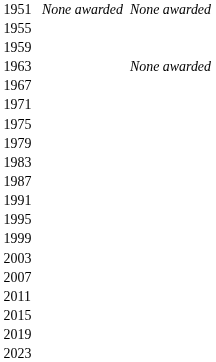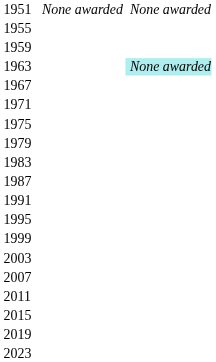(169, 66) no background -> (169, 66) paleturquoise background
